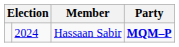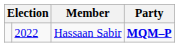(26, 32) 2024 -> (26, 32) 2022
